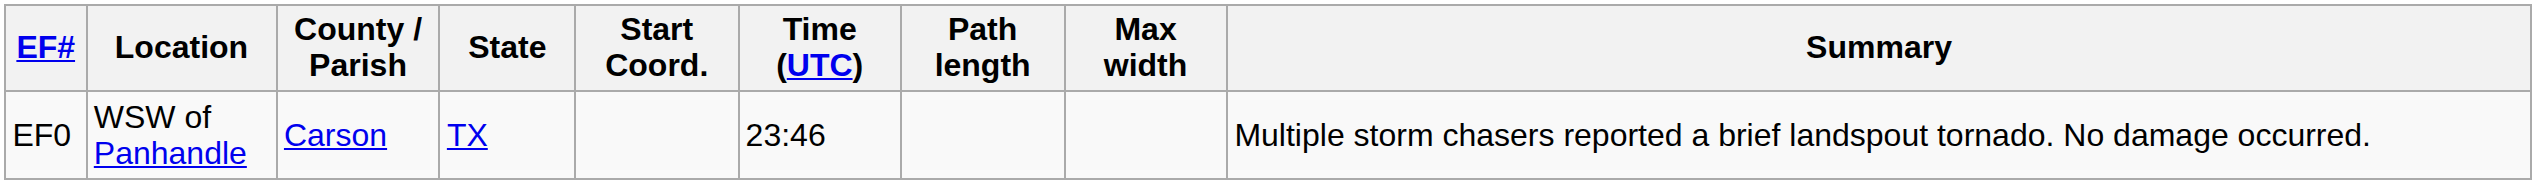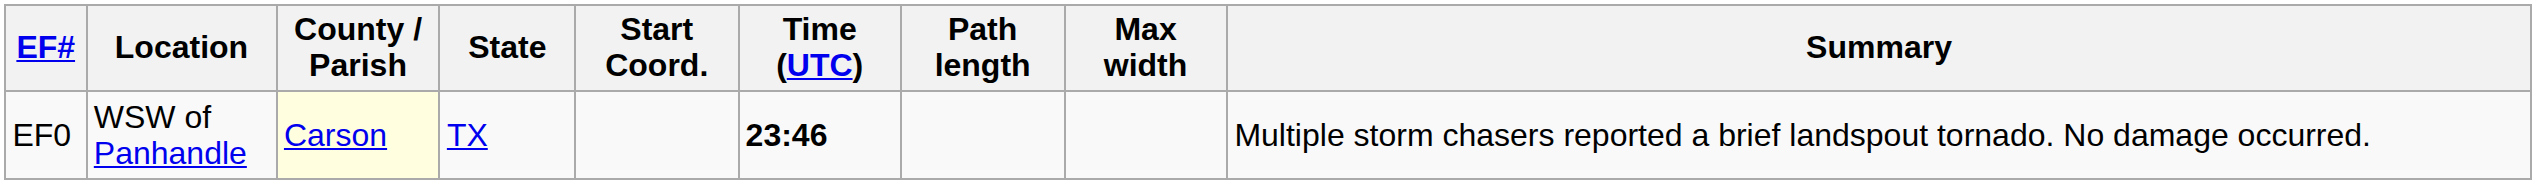(336, 134) no background -> (336, 134) lightyellow background
(786, 134) normal -> (787, 134) bold
